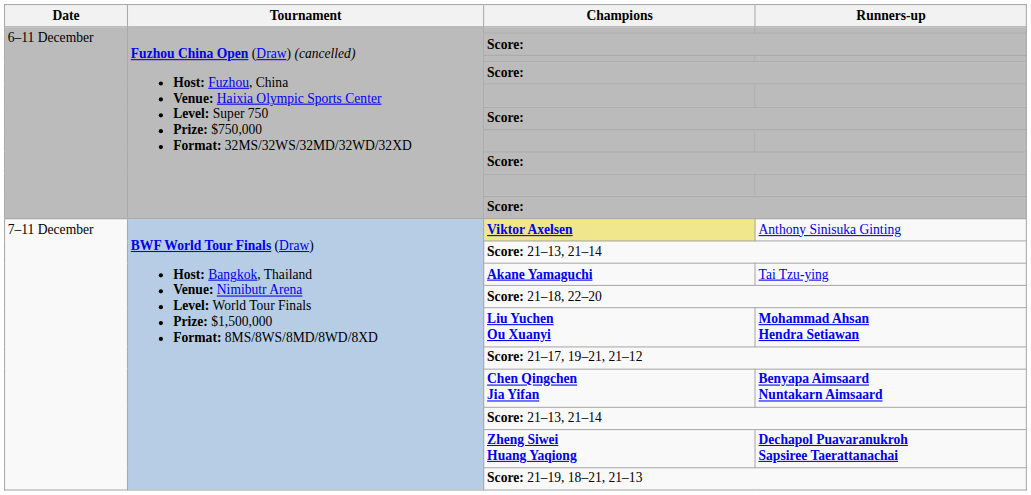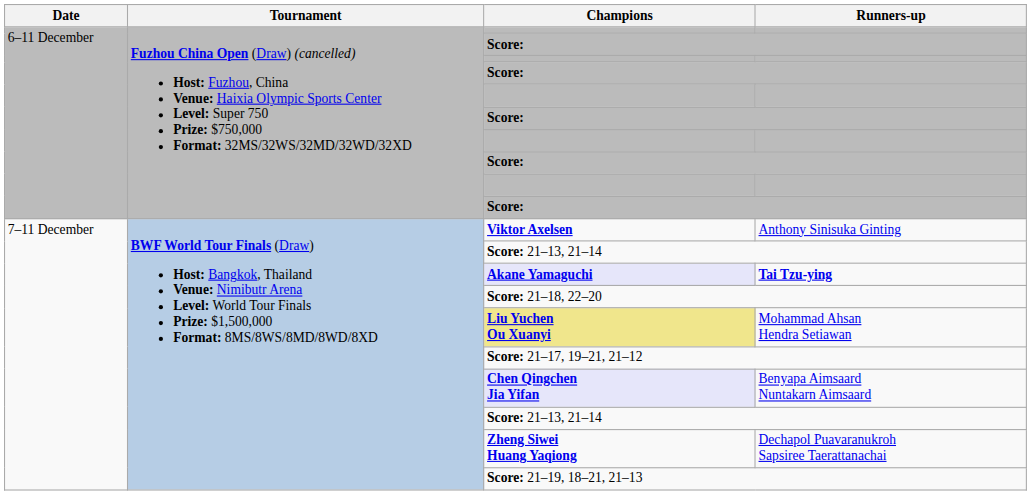(530, 229) khaki background -> (530, 229) no background
(540, 274) no background -> (540, 274) lavender background
(794, 274) normal -> (795, 274) bold
(520, 327) no background -> (520, 327) khaki background
(814, 327) bold -> (810, 327) normal
(532, 387) no background -> (532, 387) lavender background
(821, 387) bold -> (815, 387) normal
(833, 448) bold -> (827, 448) normal
